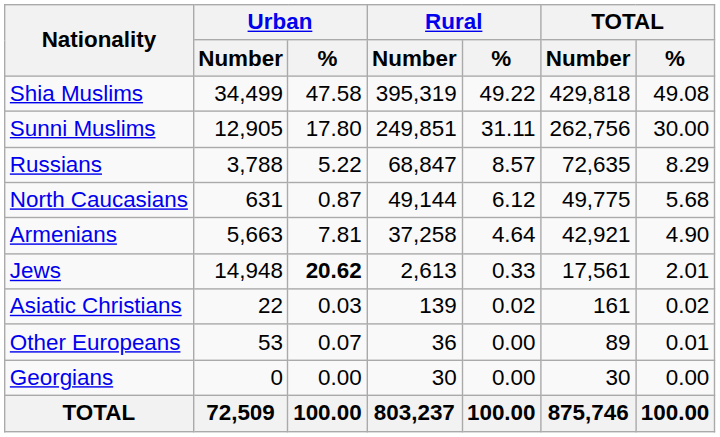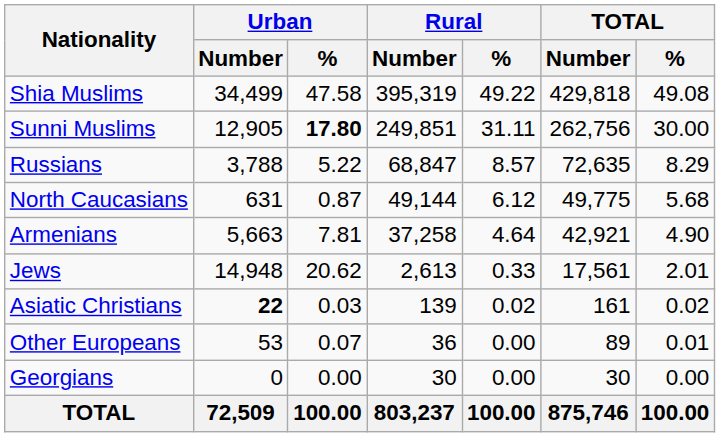(334, 128) normal -> (334, 128) bold
(334, 270) bold -> (334, 270) normal
(270, 306) normal -> (270, 306) bold
